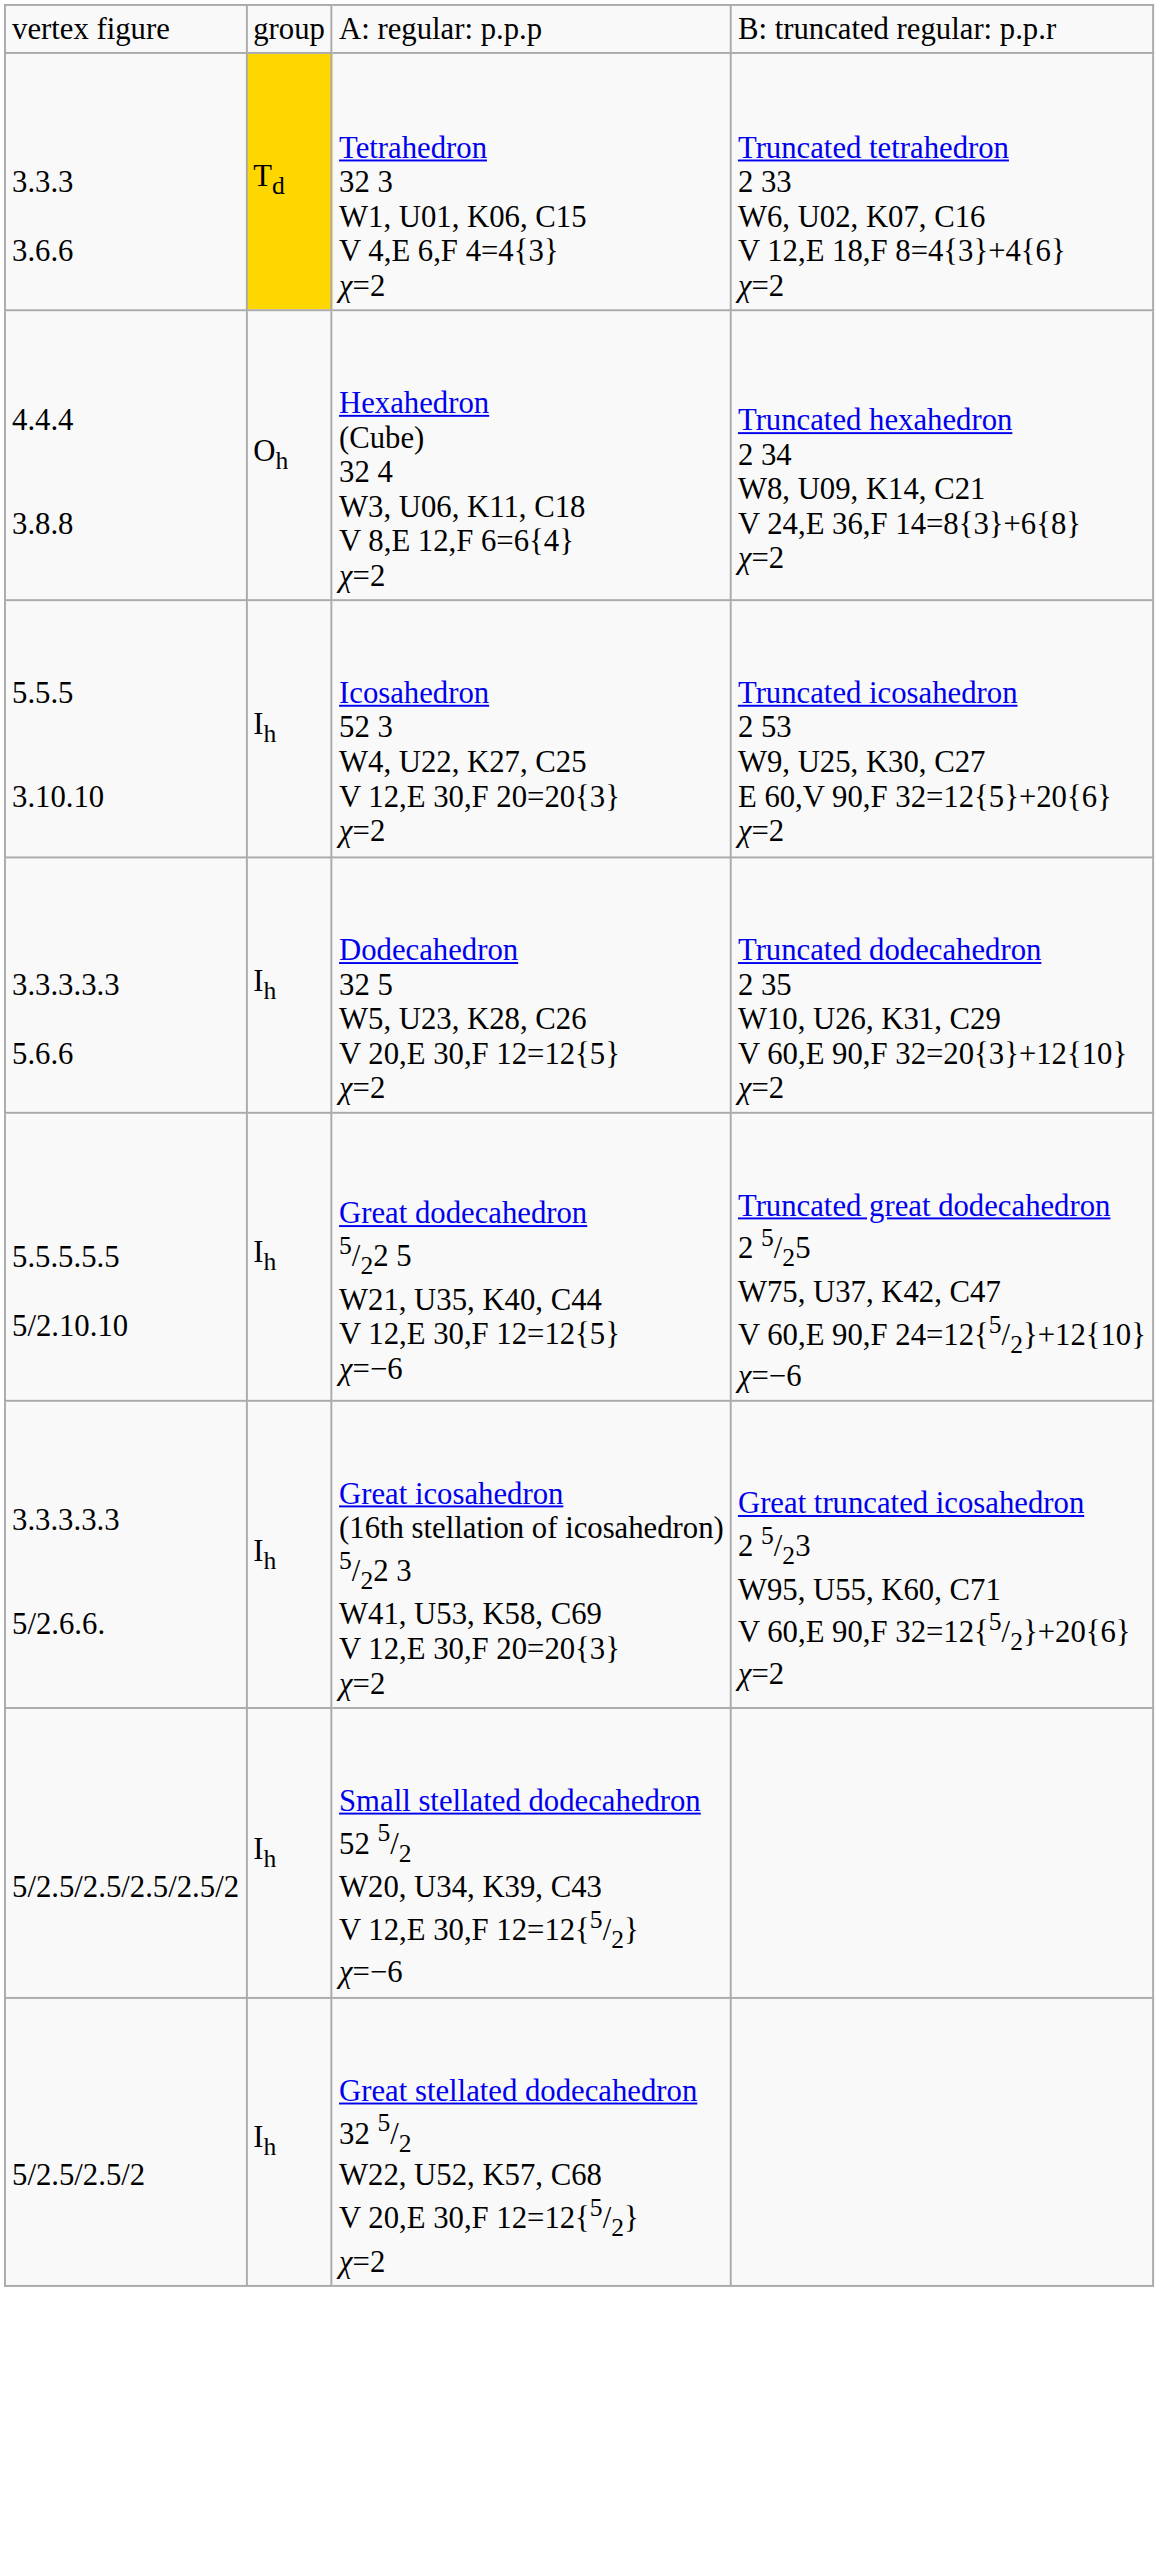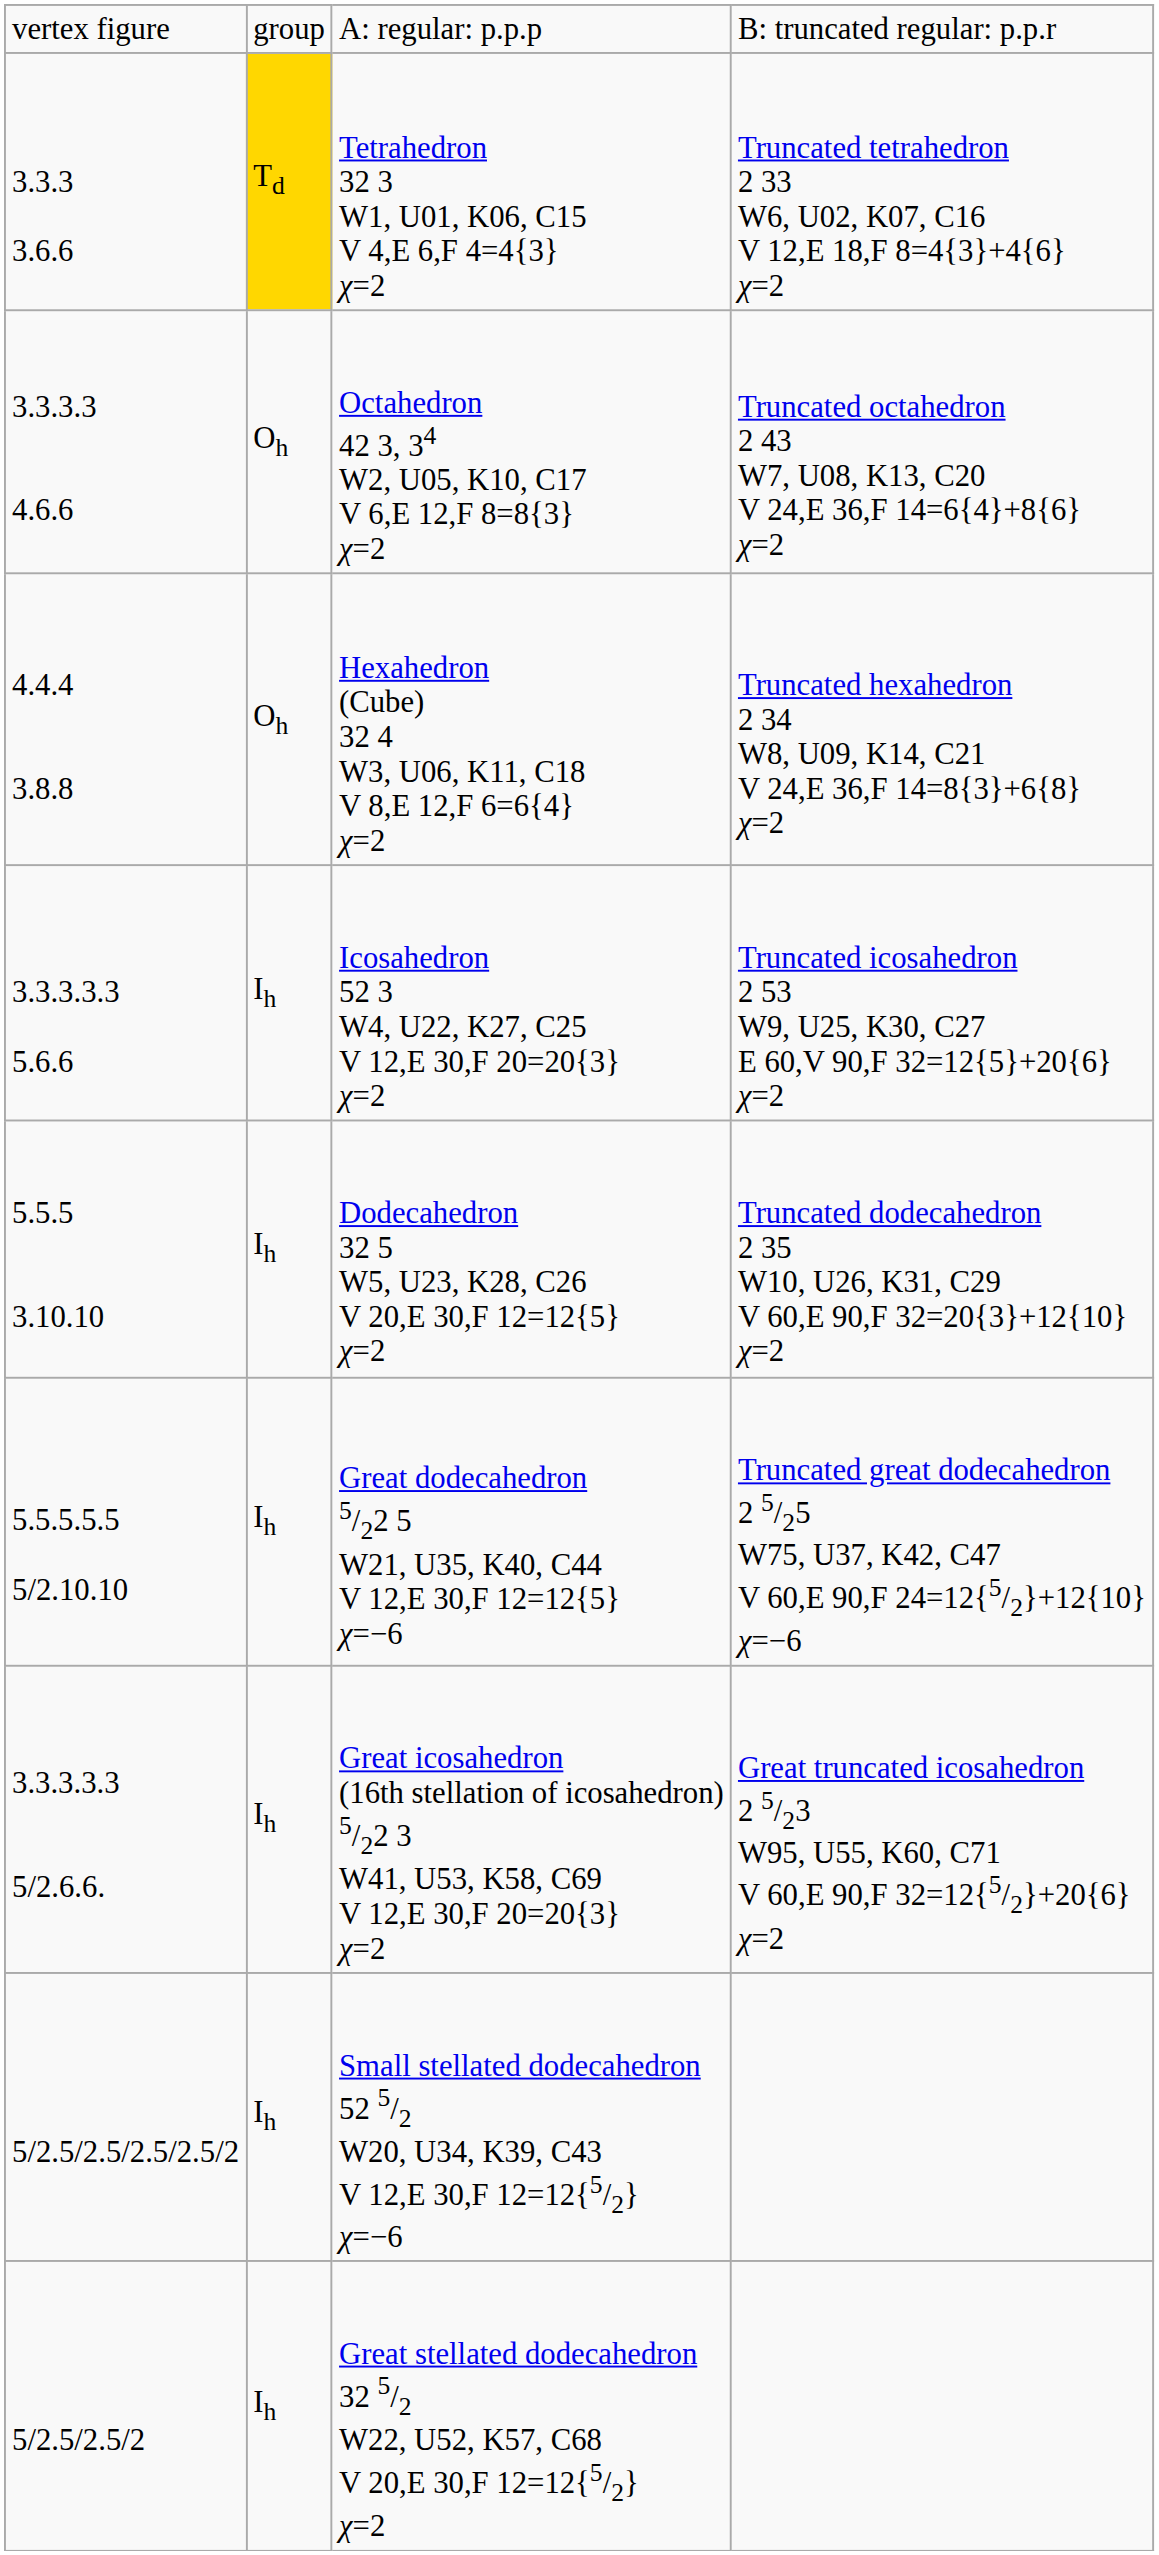+ row: (463, 476)
(58, 745) 5.5.5 3.10.10 -> (66, 1026) 3.3.3.3.3 5.6.6
(66, 1018) 3.3.3.3.3 5.6.6 -> (58, 1265) 5.5.5 3.10.10
